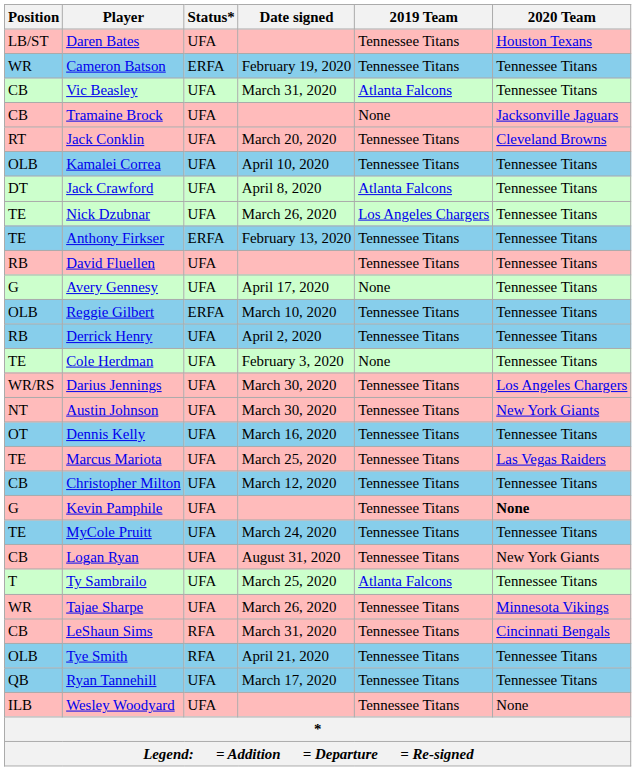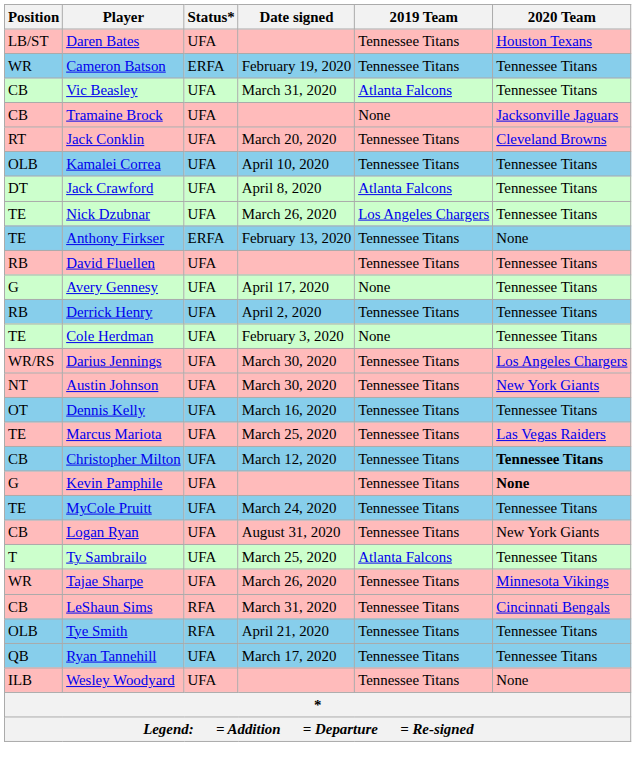(547, 238) Tennessee Titans -> (512, 238) None
- row: (110, 311)
(547, 483) normal -> (550, 459) bold
